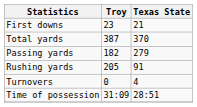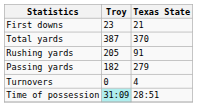rows swapped: (40, 67) <-> (40, 53)
(116, 95) no background -> (116, 95) paleturquoise background
